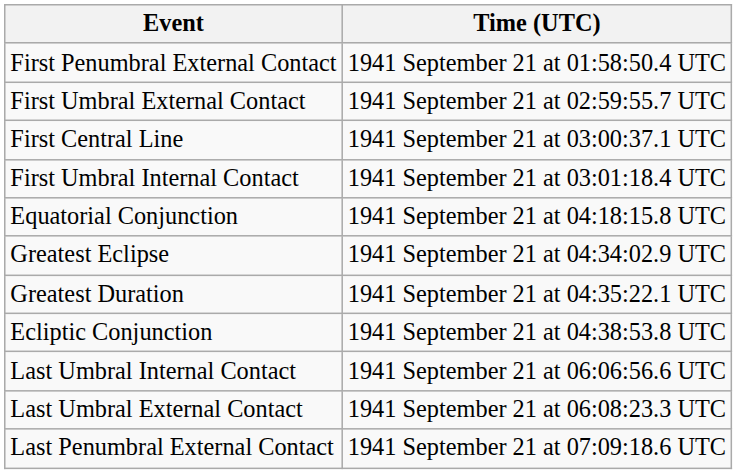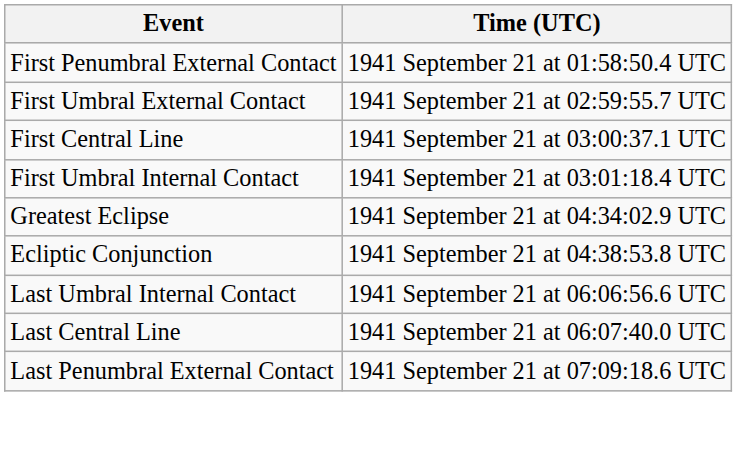- row: (124, 216)
- row: (97, 293)
+ row: (95, 332)
- row: (157, 409)
